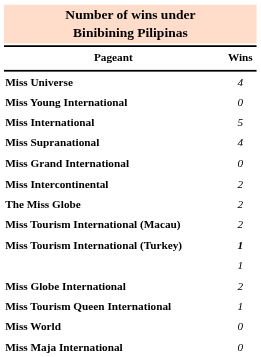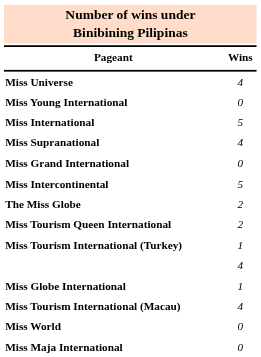(240, 184) 2 -> (240, 184) 5
(93, 225) Miss Tourism International (Macau) -> (88, 225) Miss Tourism Queen International
(240, 245) bold -> (240, 245) normal
(240, 266) 1 -> (240, 266) 4
(240, 286) 2 -> (240, 286) 1
(88, 306) Miss Tourism Queen International -> (93, 306) Miss Tourism International (Macau)
(240, 306) 1 -> (240, 306) 4
